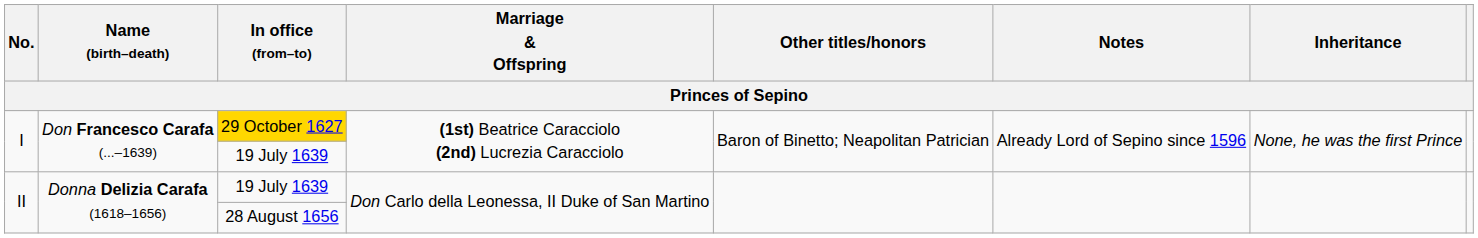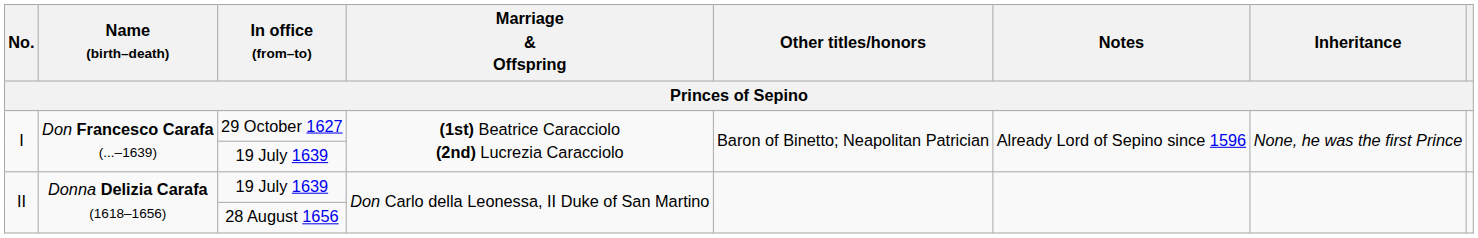(282, 125) gold background -> (282, 125) no background
